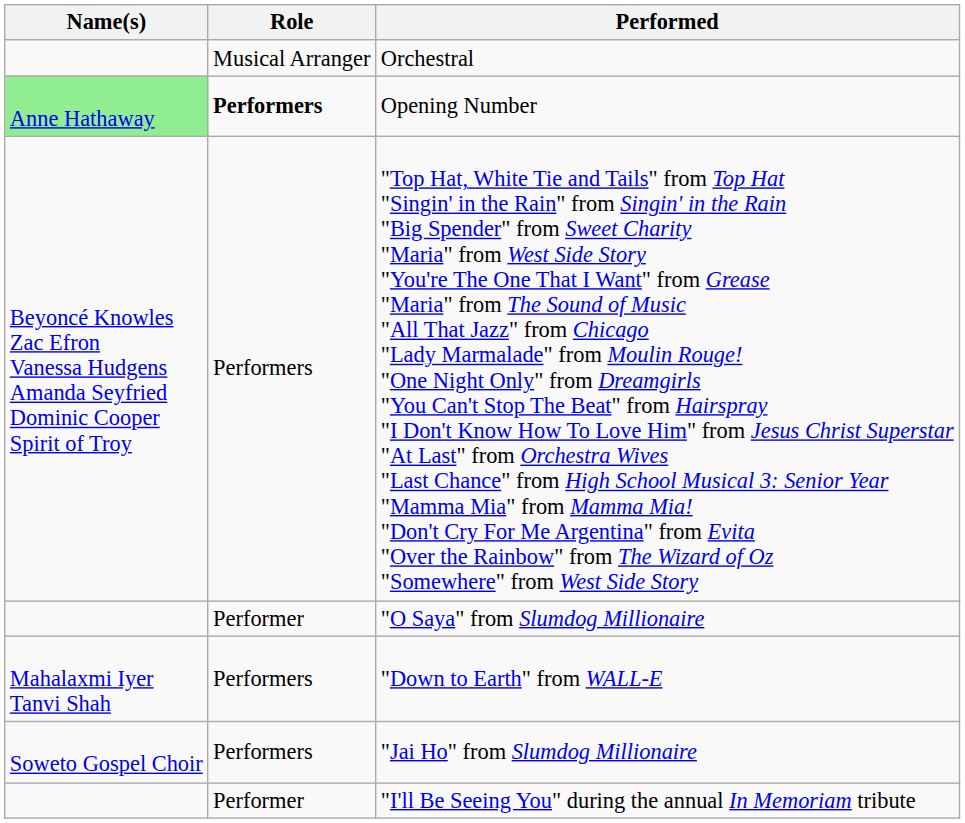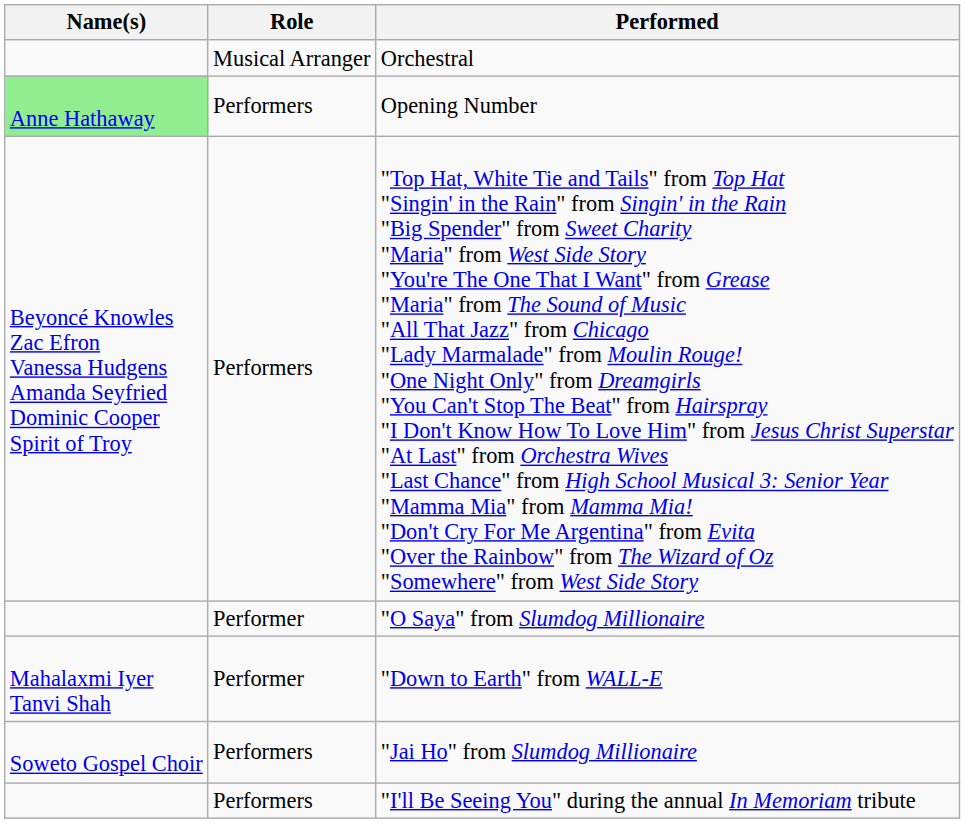(268, 105) bold -> (263, 105) normal
(263, 678) Performers -> (258, 678) Performer
(258, 800) Performer -> (263, 800) Performers
